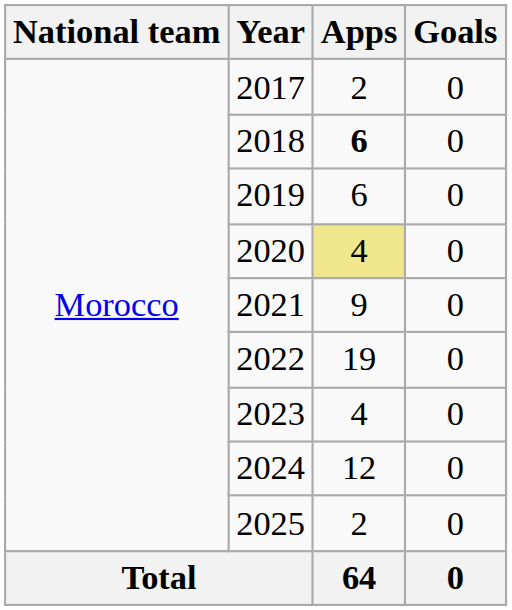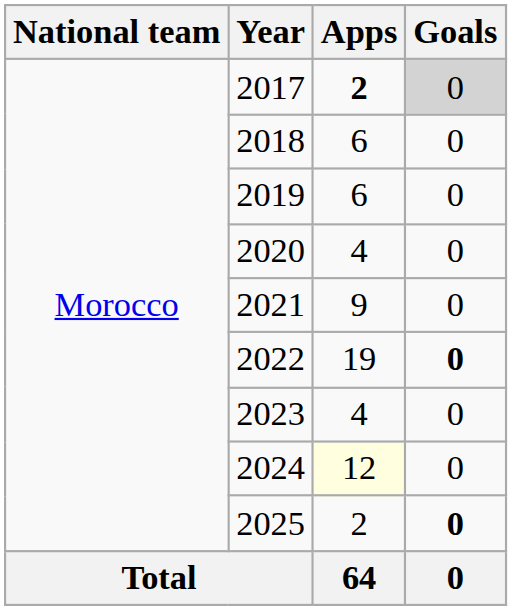(359, 86) normal -> (359, 86) bold
(455, 86) no background -> (455, 86) lightgrey background
(359, 140) bold -> (359, 140) normal
(359, 250) khaki background -> (359, 250) no background
(455, 359) normal -> (455, 359) bold
(359, 468) no background -> (359, 468) lightyellow background
(455, 522) normal -> (455, 522) bold
